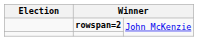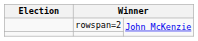(98, 25) bold -> (98, 25) normal
